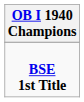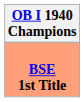(42, 77) no background -> (42, 77) lightsalmon background
